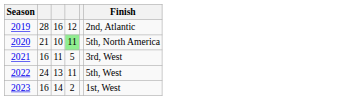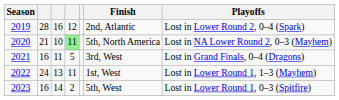+ column: (248, 12)
(104, 73) 5th, West -> (103, 73) 1st, West
(103, 88) 1st, West -> (104, 88) 5th, West
